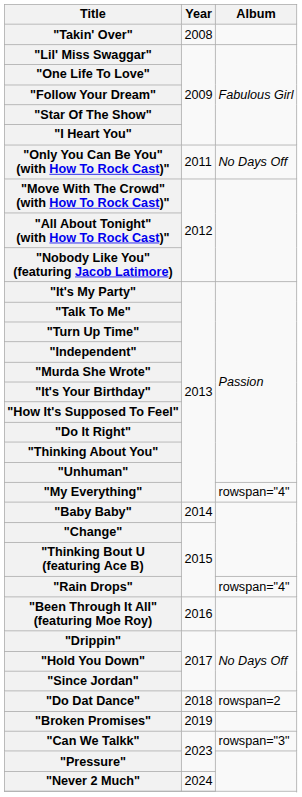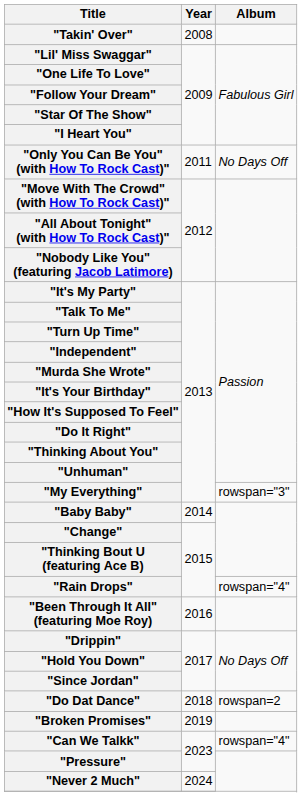(254, 492) rowspan="4" -> (254, 492) rowspan="3"
(254, 741) rowspan="3" -> (254, 741) rowspan="4"
